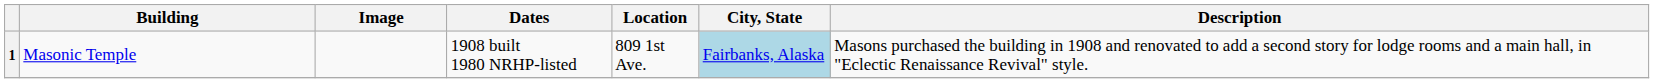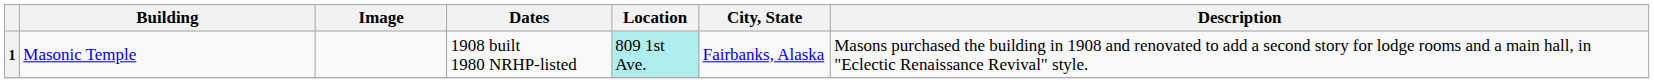(640, 54) no background -> (640, 54) paleturquoise background
(764, 54) lightblue background -> (764, 54) no background
